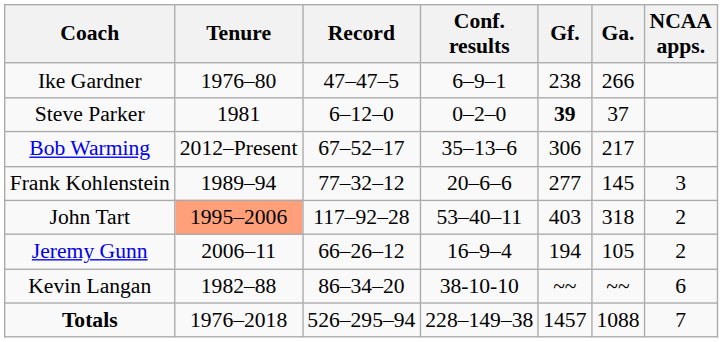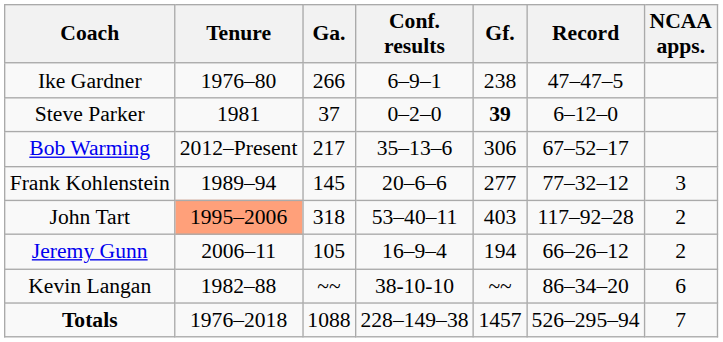columns swapped: (361, 33) <-> (618, 33)
